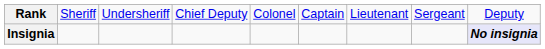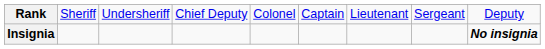(504, 34) lavender background -> (504, 34) no background
